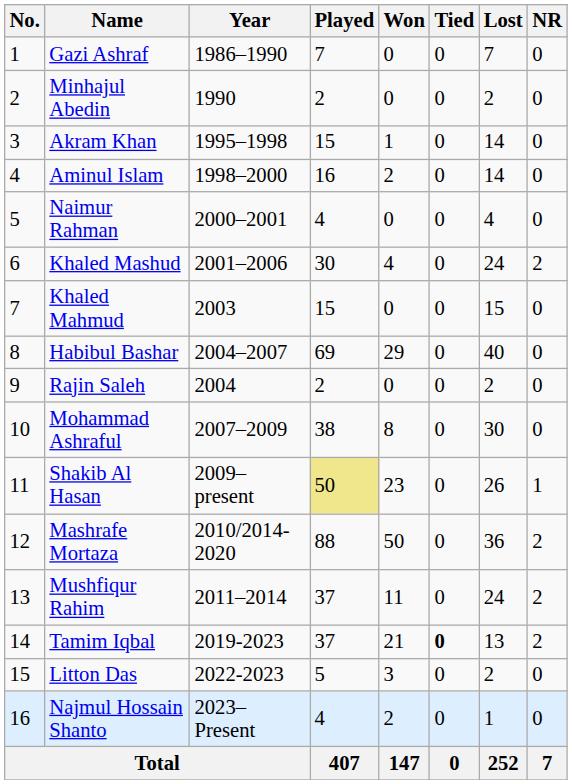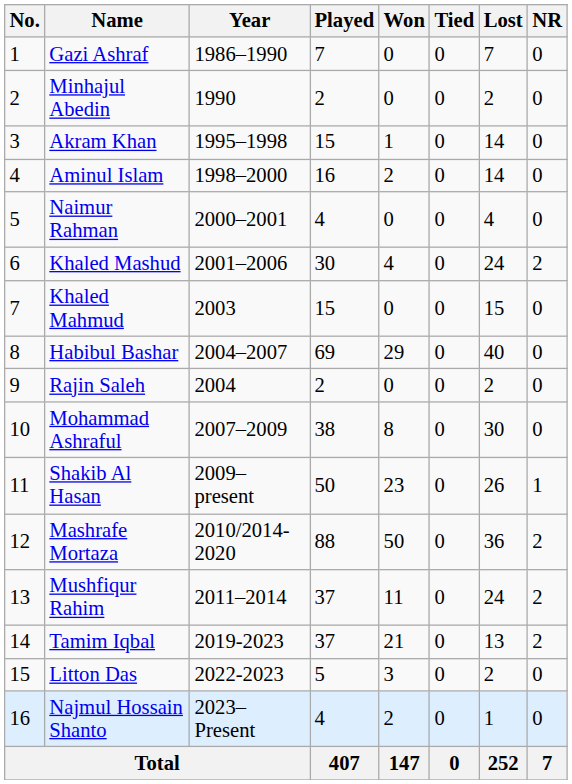(325, 485) khaki background -> (325, 485) no background
(440, 641) bold -> (440, 641) normal
